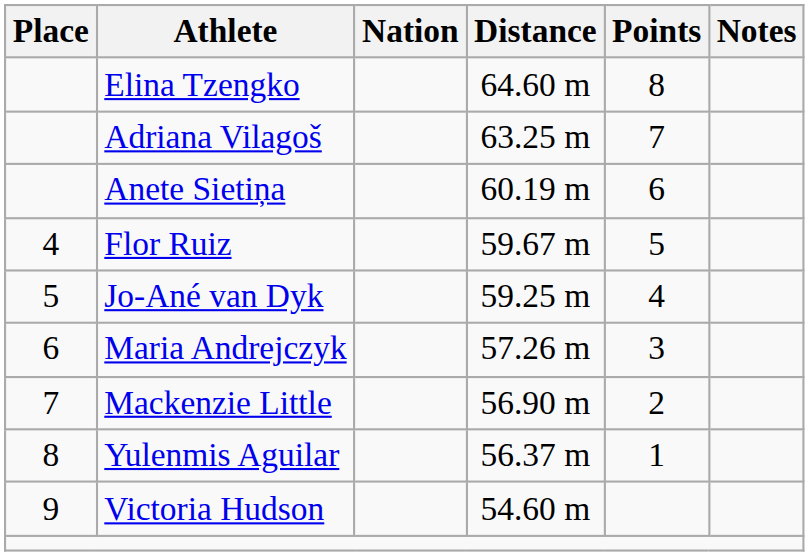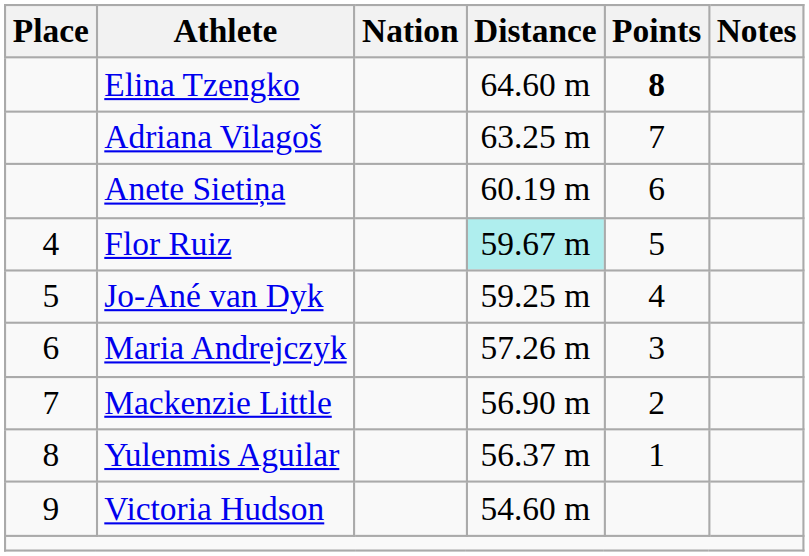(657, 84) normal -> (657, 84) bold
(535, 243) no background -> (535, 243) paleturquoise background
